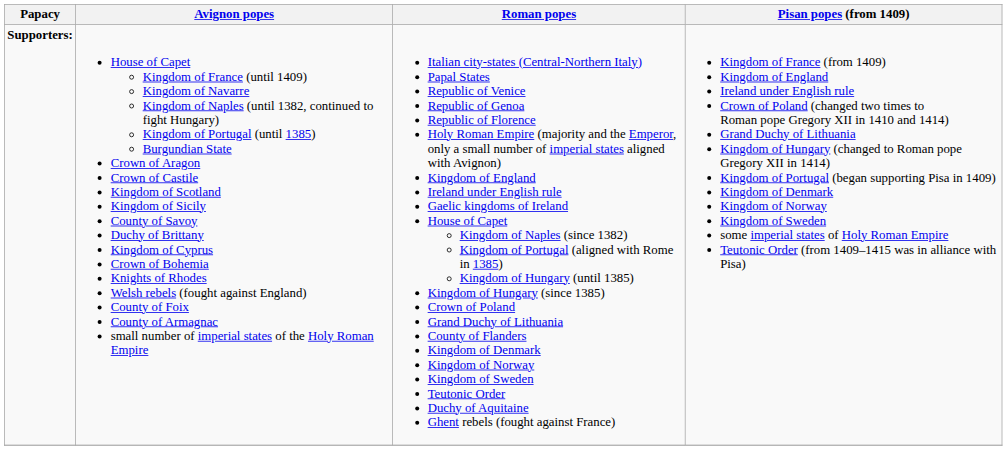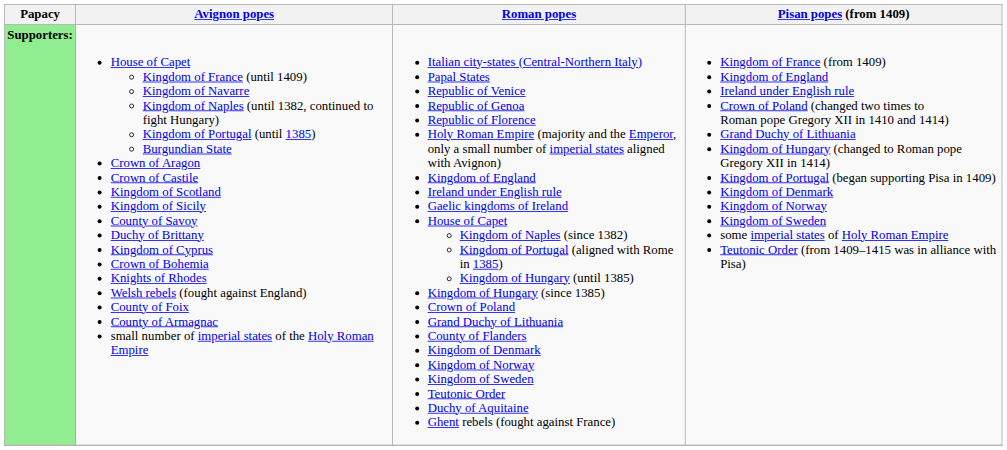(40, 34) no background -> (40, 34) lightgreen background
